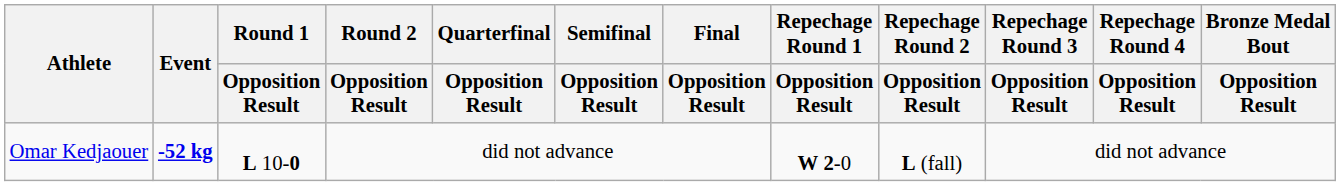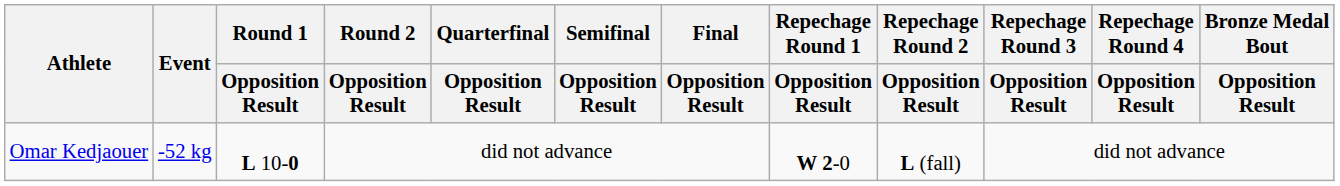(185, 151) bold -> (185, 151) normal
